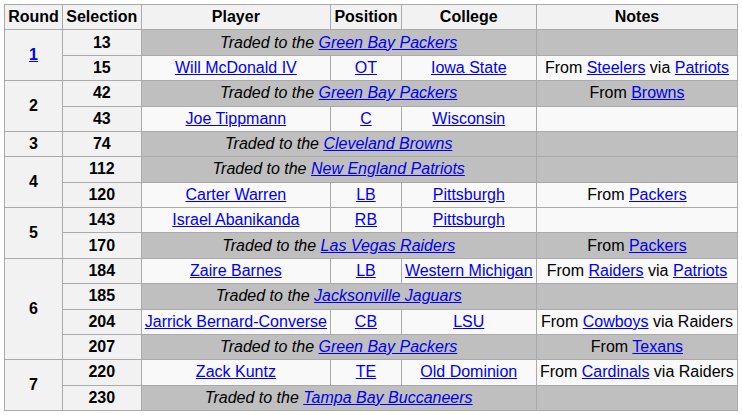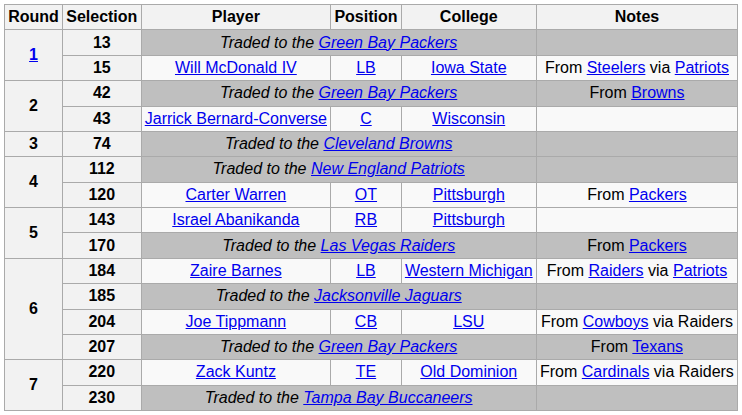(366, 67) OT -> (366, 67) LB
(236, 118) Joe Tippmann -> (236, 118) Jarrick Bernard-Converse
(366, 194) LB -> (366, 194) OT
(236, 321) Jarrick Bernard-Converse -> (236, 321) Joe Tippmann
